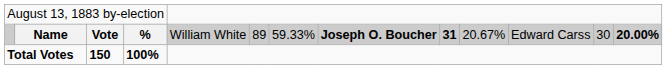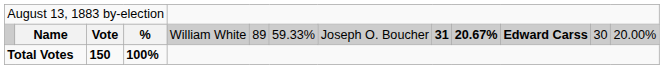(379, 34) bold -> (375, 34) normal
(484, 34) normal -> (476, 34) bold
(551, 34) normal -> (546, 34) bold
(638, 34) bold -> (635, 34) normal
